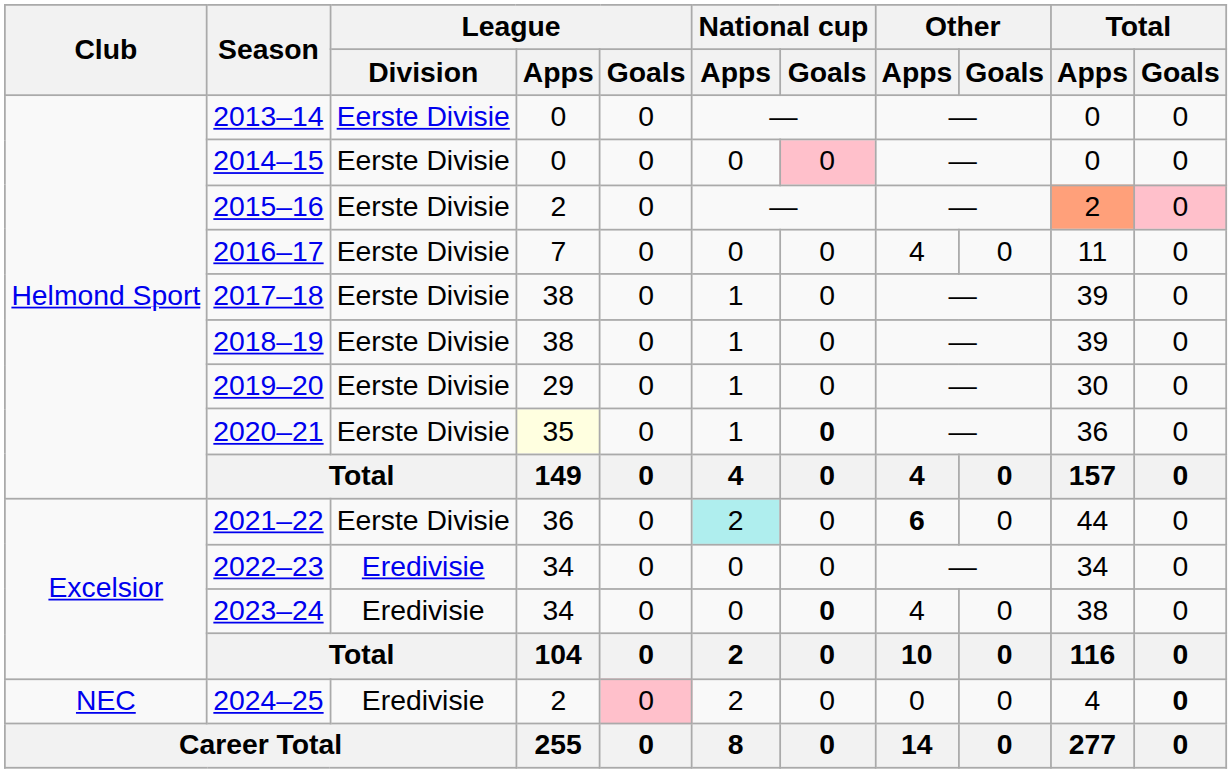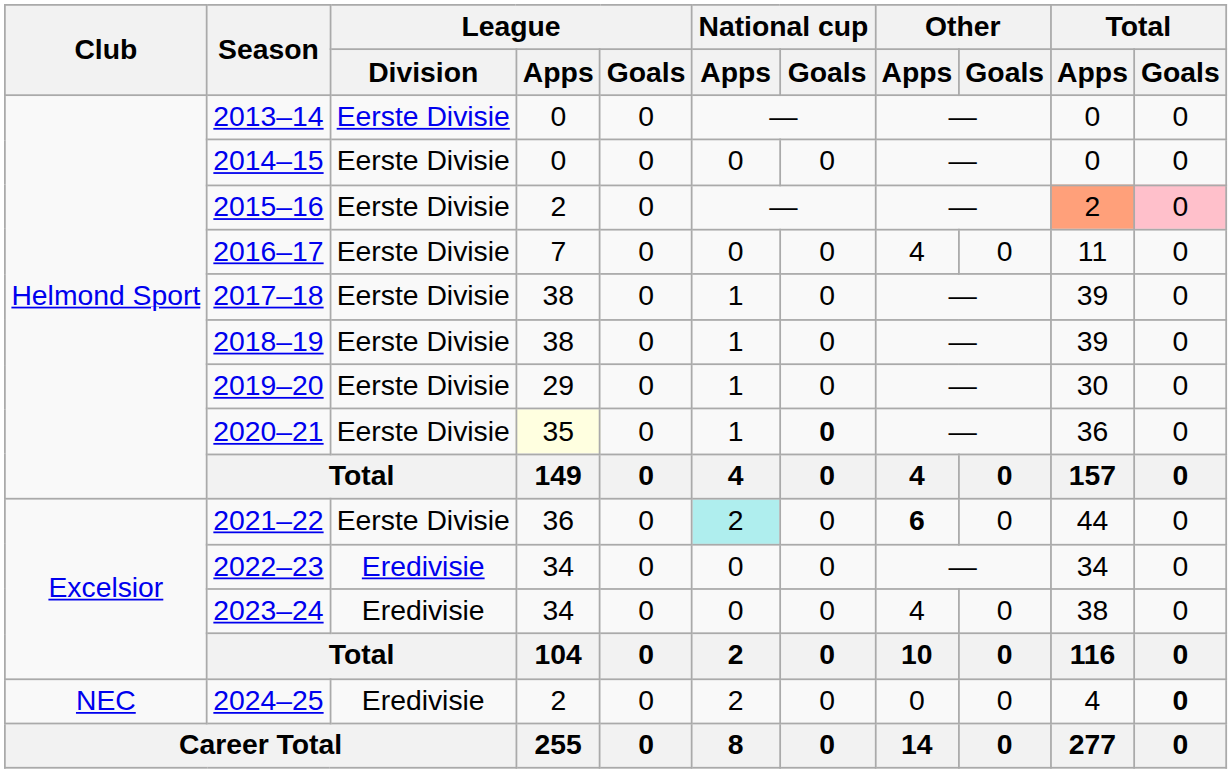(827, 161) pink background -> (827, 161) no background
(827, 610) bold -> (827, 610) normal
(646, 700) pink background -> (646, 700) no background
